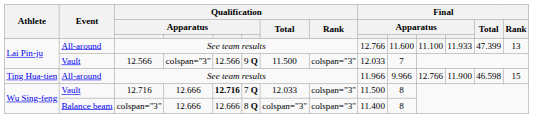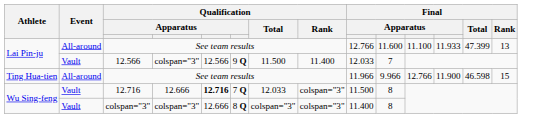(334, 61) colspan="3" -> (322, 61) 11.400
(87, 106) Balance beam -> (71, 106) Vault
(188, 106) 12.666 -> (177, 106) colspan="3"
